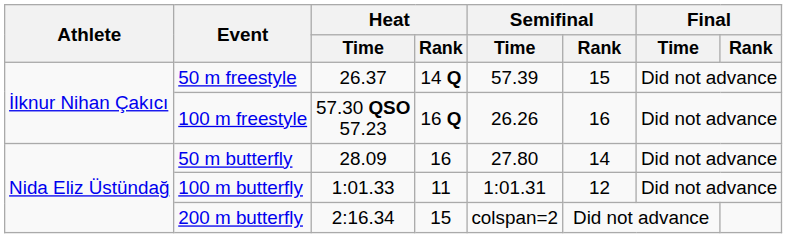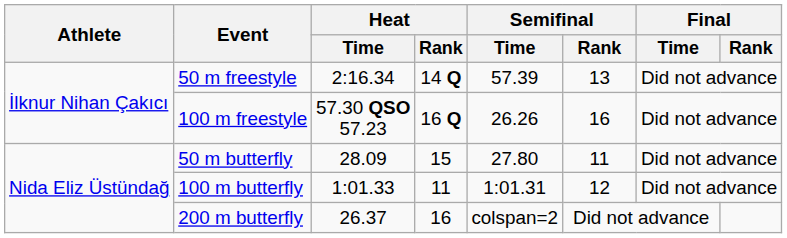(363, 78) 26.37 -> (363, 78) 2:16.34
(599, 78) 15 -> (599, 78) 13
(441, 158) 16 -> (441, 158) 15
(599, 158) 14 -> (599, 158) 11
(363, 218) 2:16.34 -> (363, 218) 26.37
(441, 218) 15 -> (441, 218) 16
